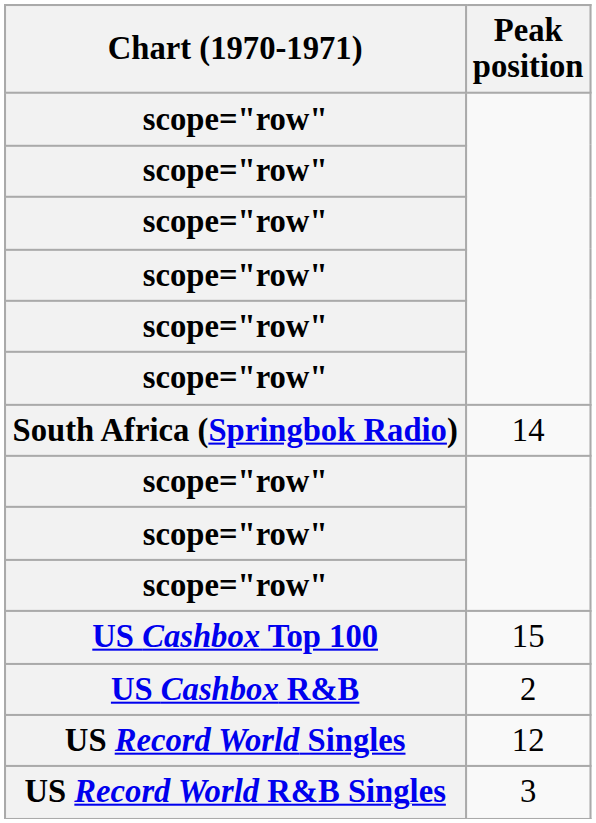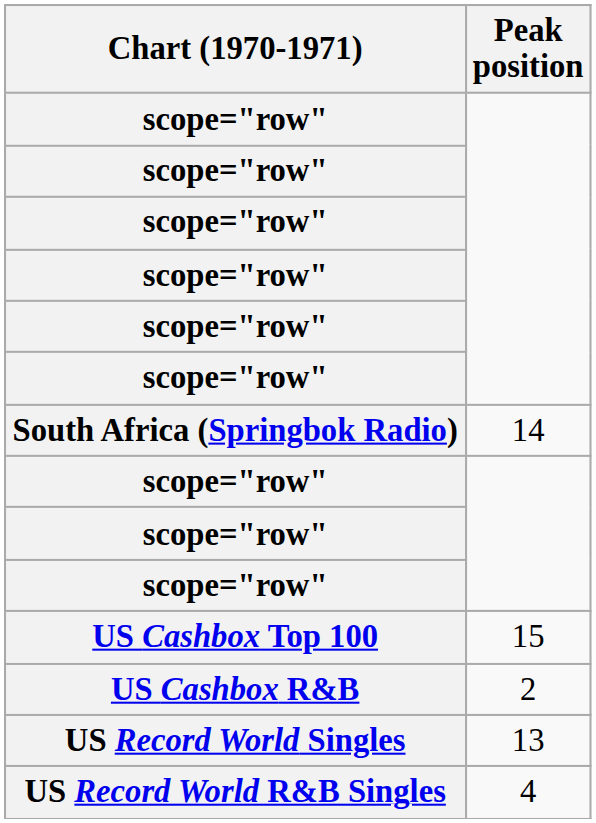(528, 740) 12 -> (528, 740) 13
(528, 791) 3 -> (528, 791) 4
